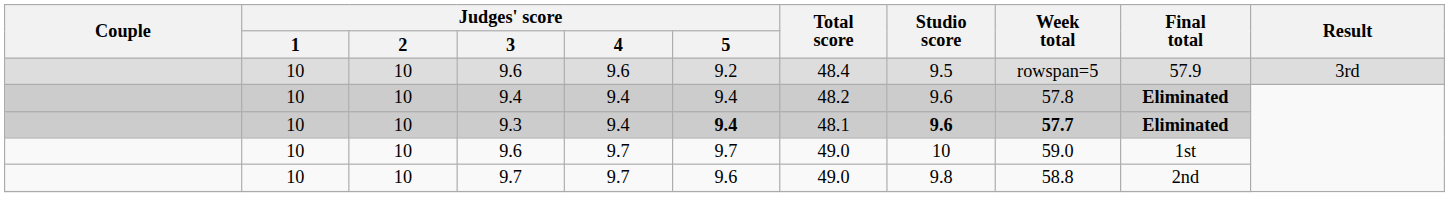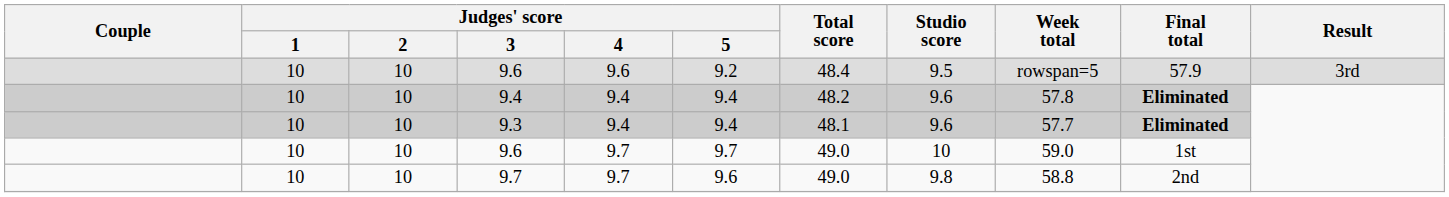(726, 124) bold -> (726, 124) normal
(941, 124) bold -> (941, 124) normal
(1058, 124) bold -> (1058, 124) normal
